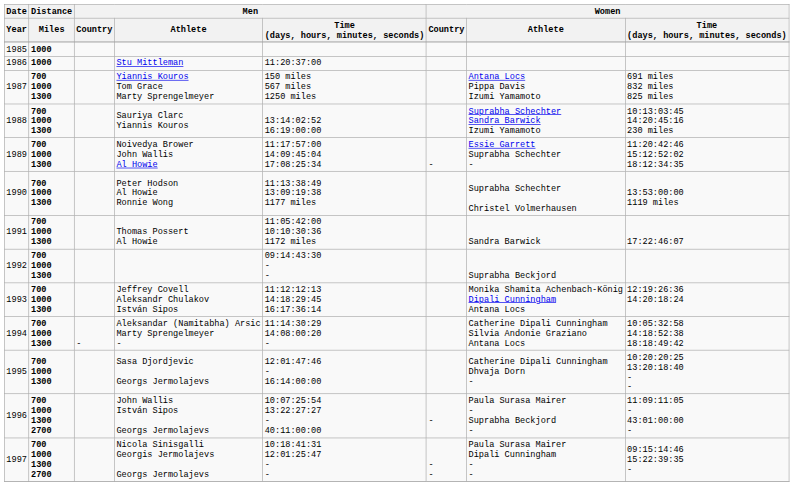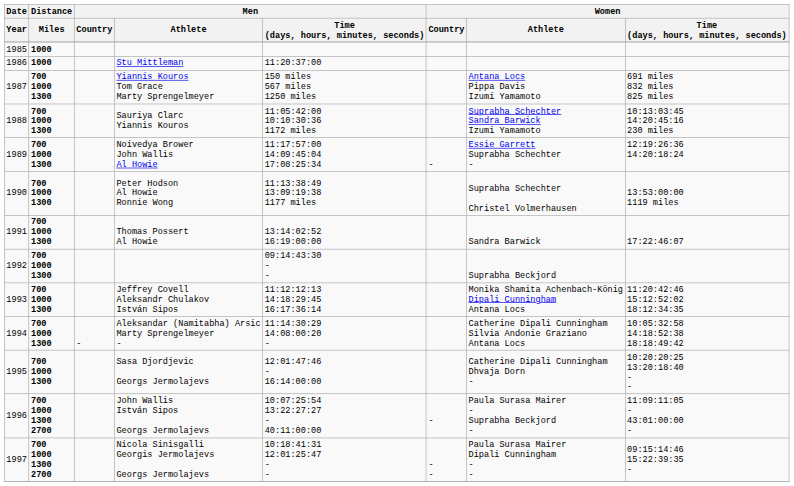(293, 126) 13:14:02:52 16:19:00:00 -> (293, 121) 11:05:42:00 10:10:30:36 1172 miles
(655, 155) 11:20:42:46 15:12:52:02 18:12:34:35 -> (655, 150) 12:19:26:36 14:20:18:24
(293, 232) 11:05:42:00 10:10:30:36 1172 miles -> (293, 237) 13:14:02:52 16:19:00:00
(655, 295) 12:19:26:36 14:20:18:24 -> (655, 300) 11:20:42:46 15:12:52:02 18:12:34:35
